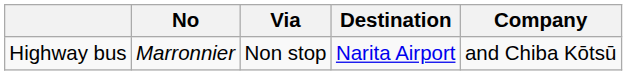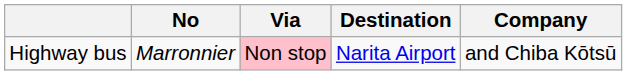(286, 53) no background -> (286, 53) pink background
